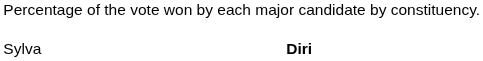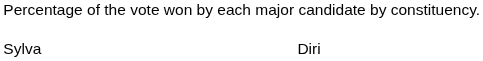(299, 49) bold -> (309, 49) normal
